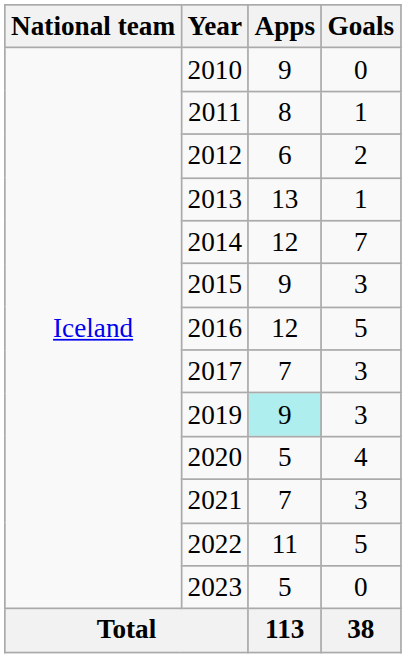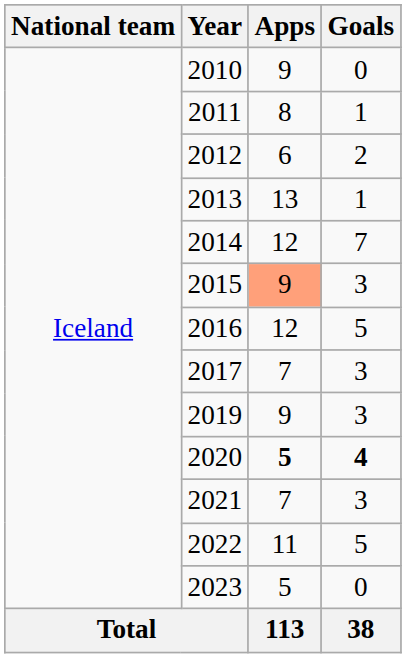(285, 284) no background -> (285, 284) lightsalmon background
(285, 414) paleturquoise background -> (285, 414) no background
(285, 457) normal -> (285, 457) bold
(361, 457) normal -> (361, 457) bold
